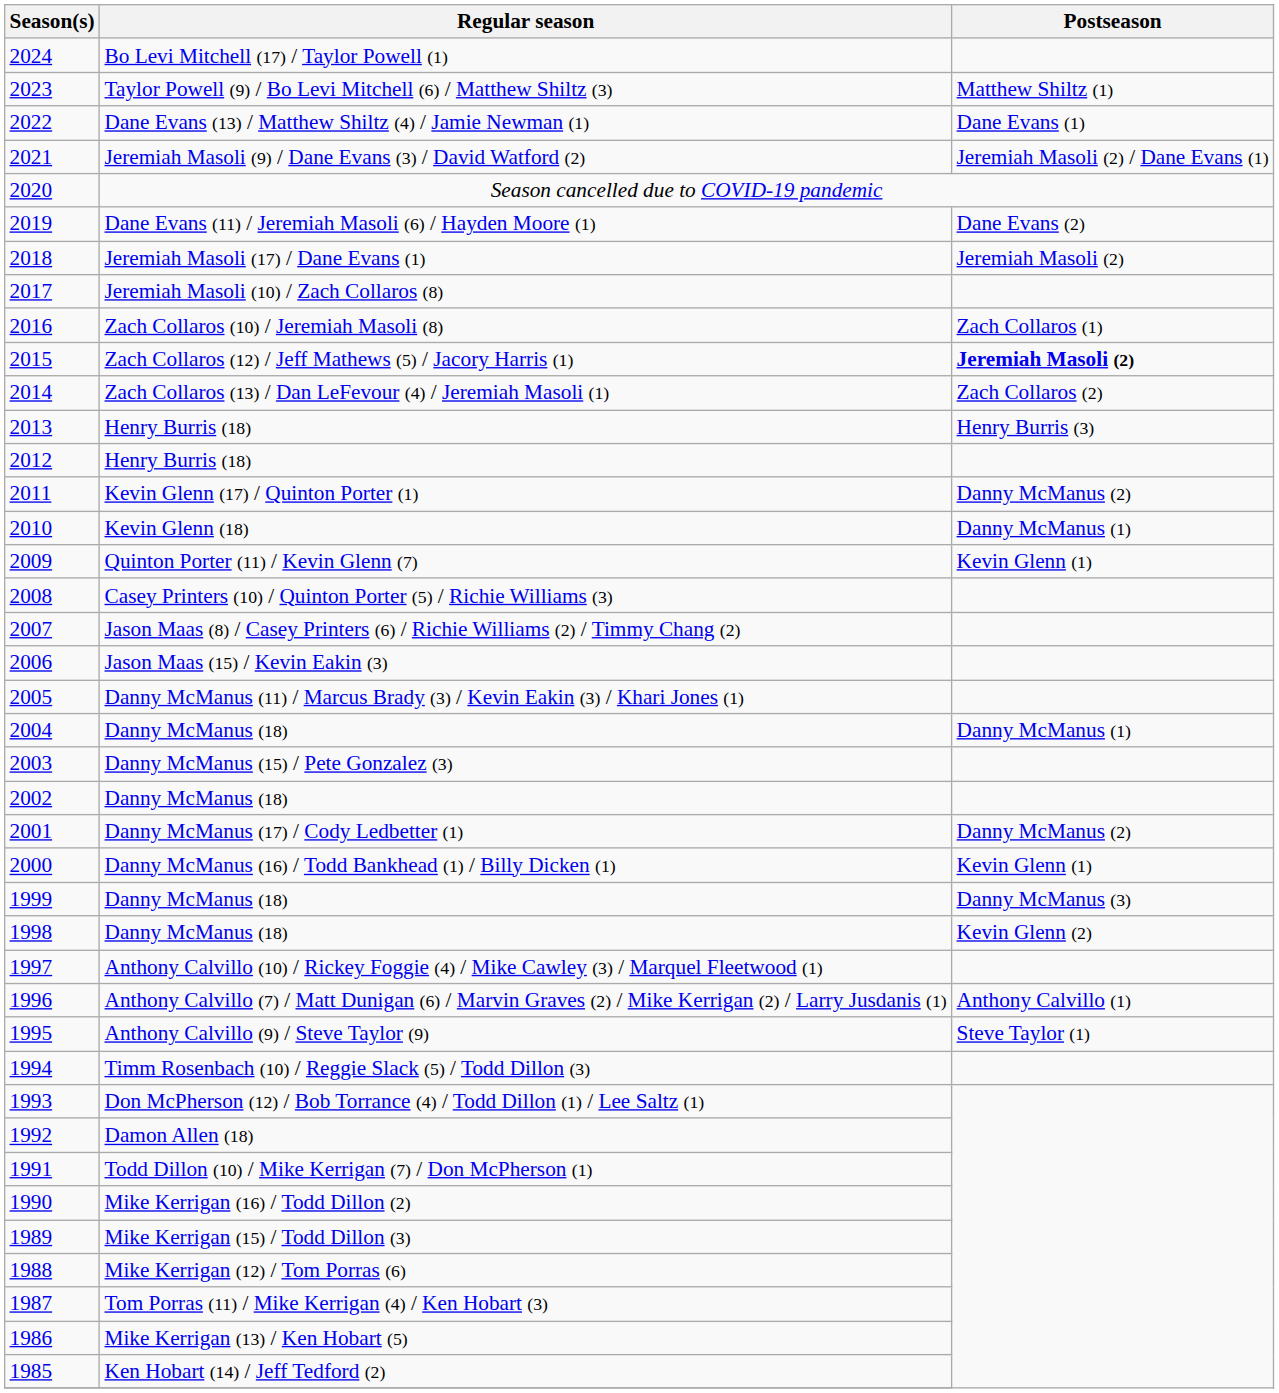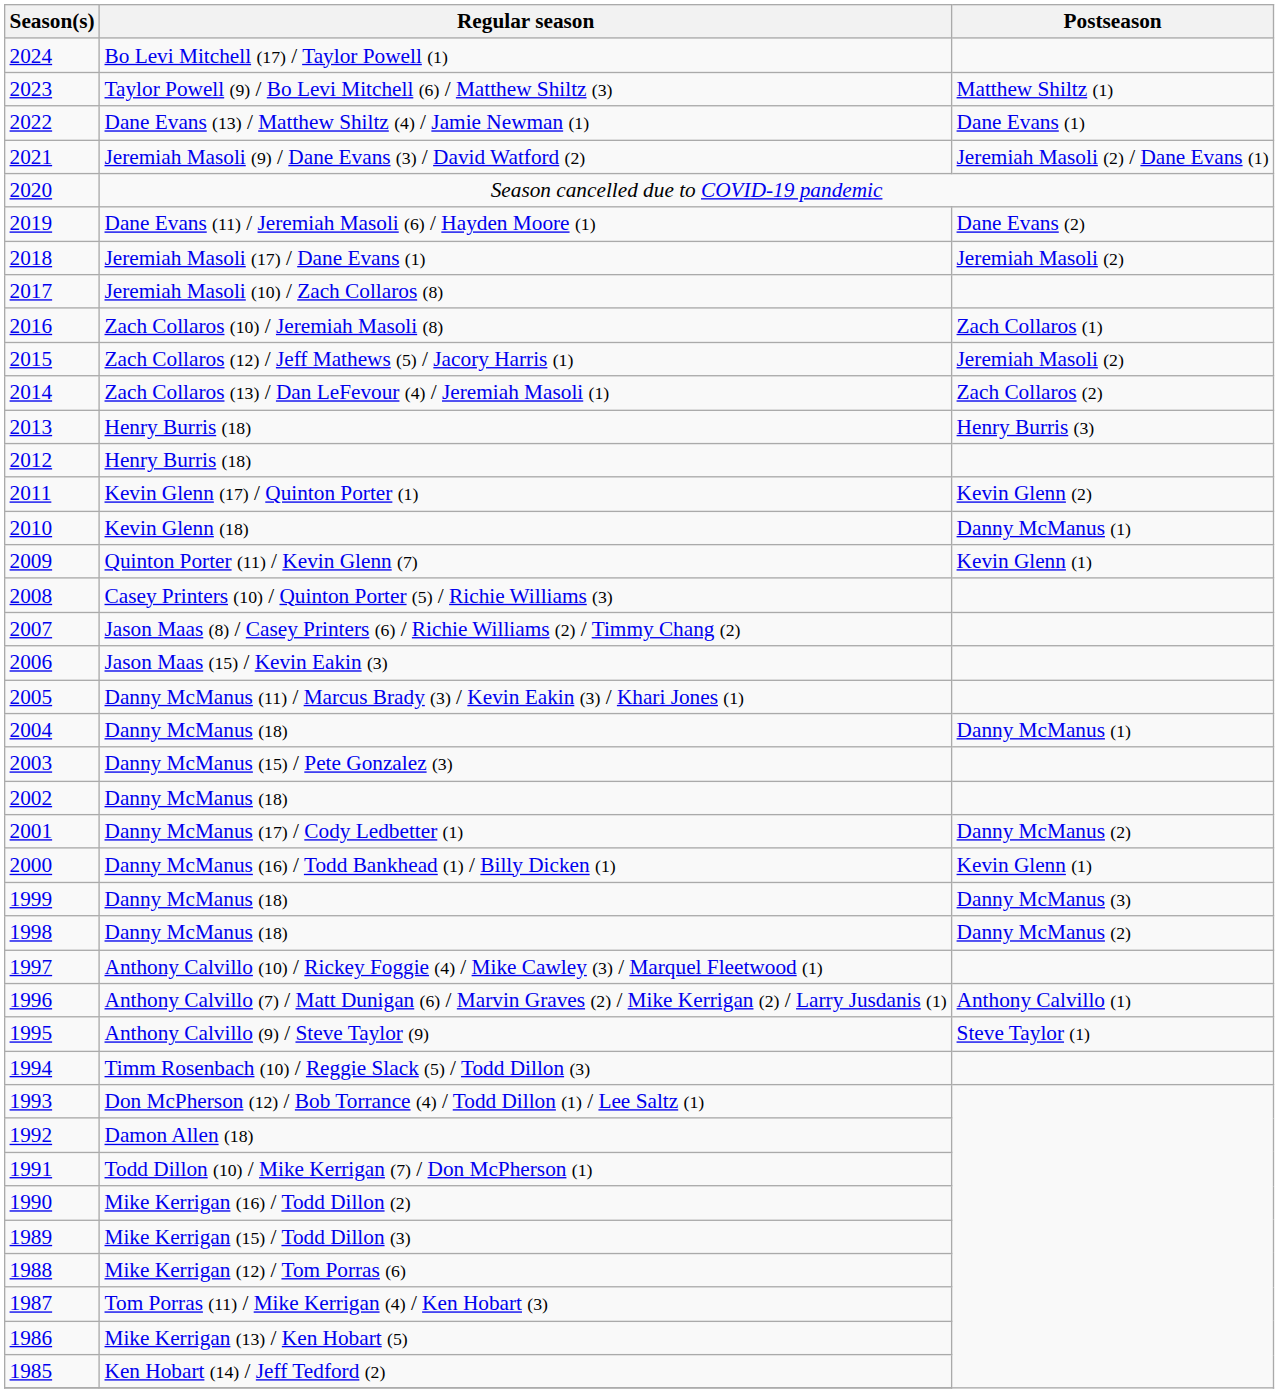(1045, 358) bold -> (1040, 358) normal
(1044, 493) Danny McManus (2) -> (1024, 493) Kevin Glenn (2)
(1024, 932) Kevin Glenn (2) -> (1044, 932) Danny McManus (2)
